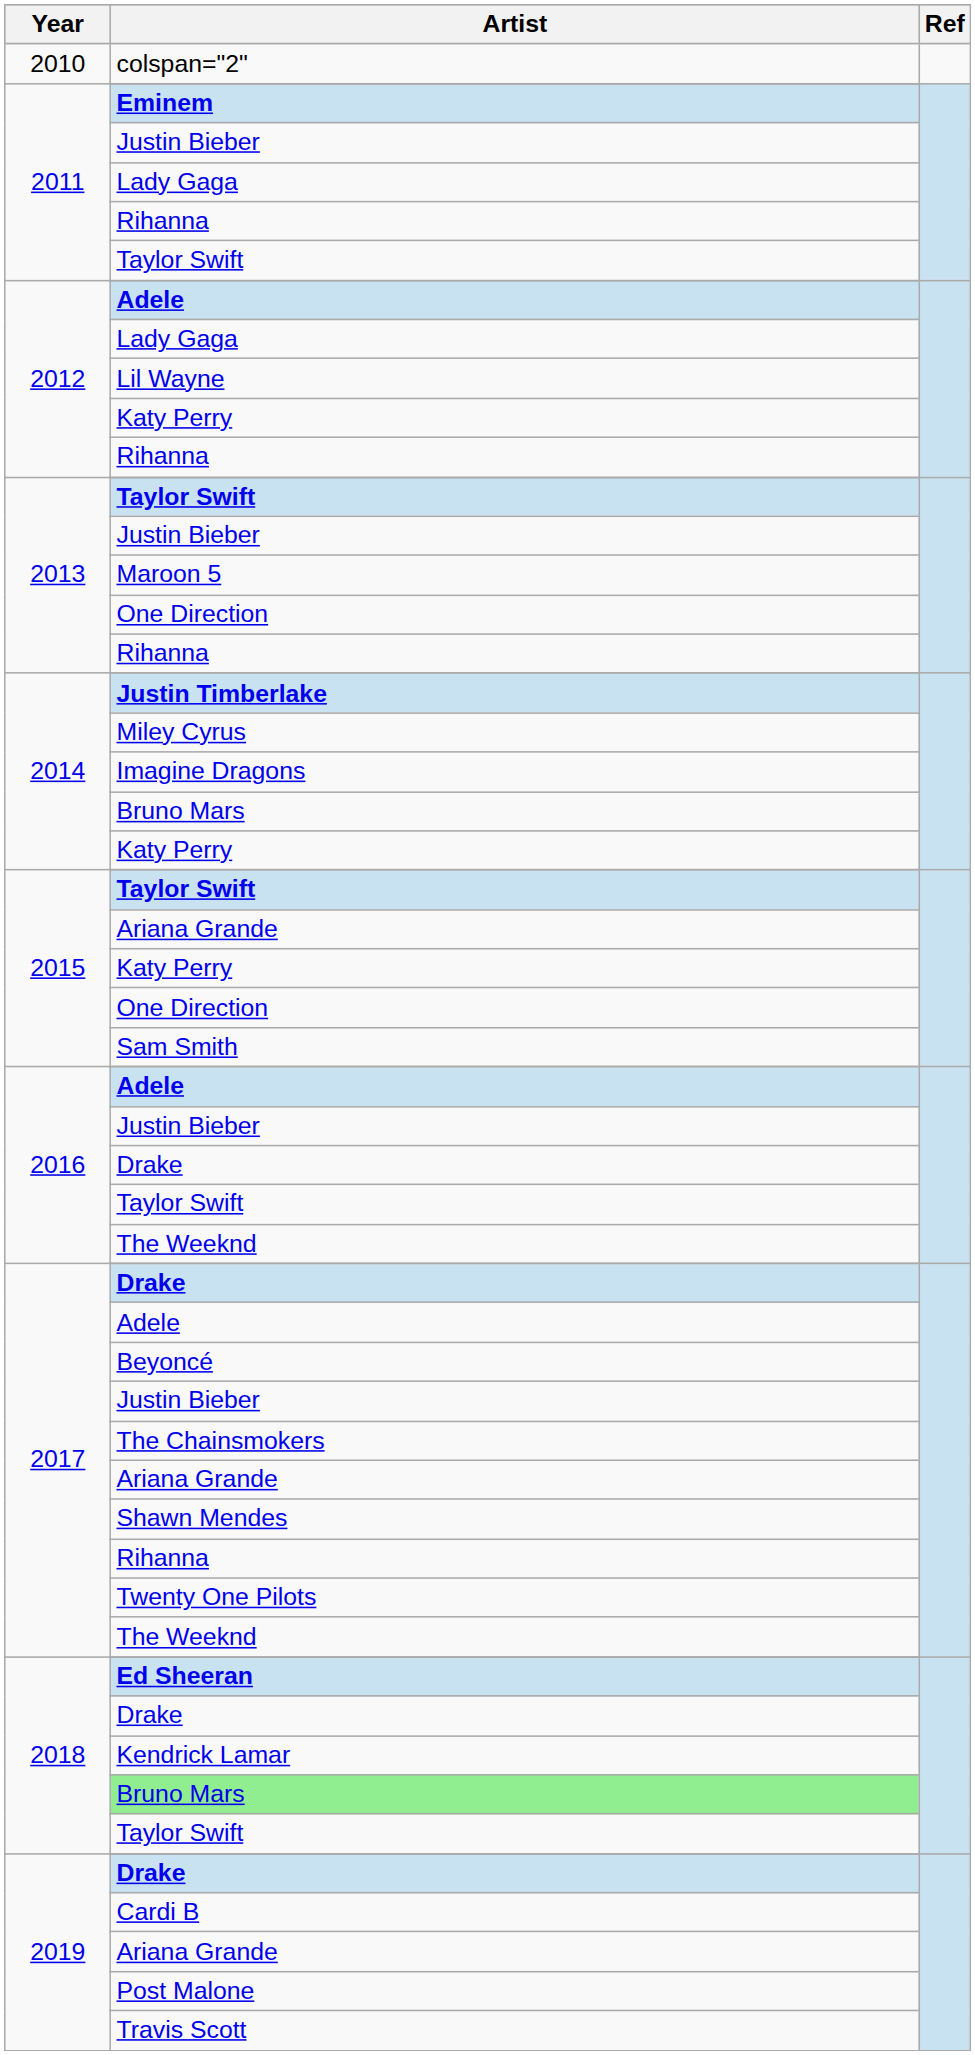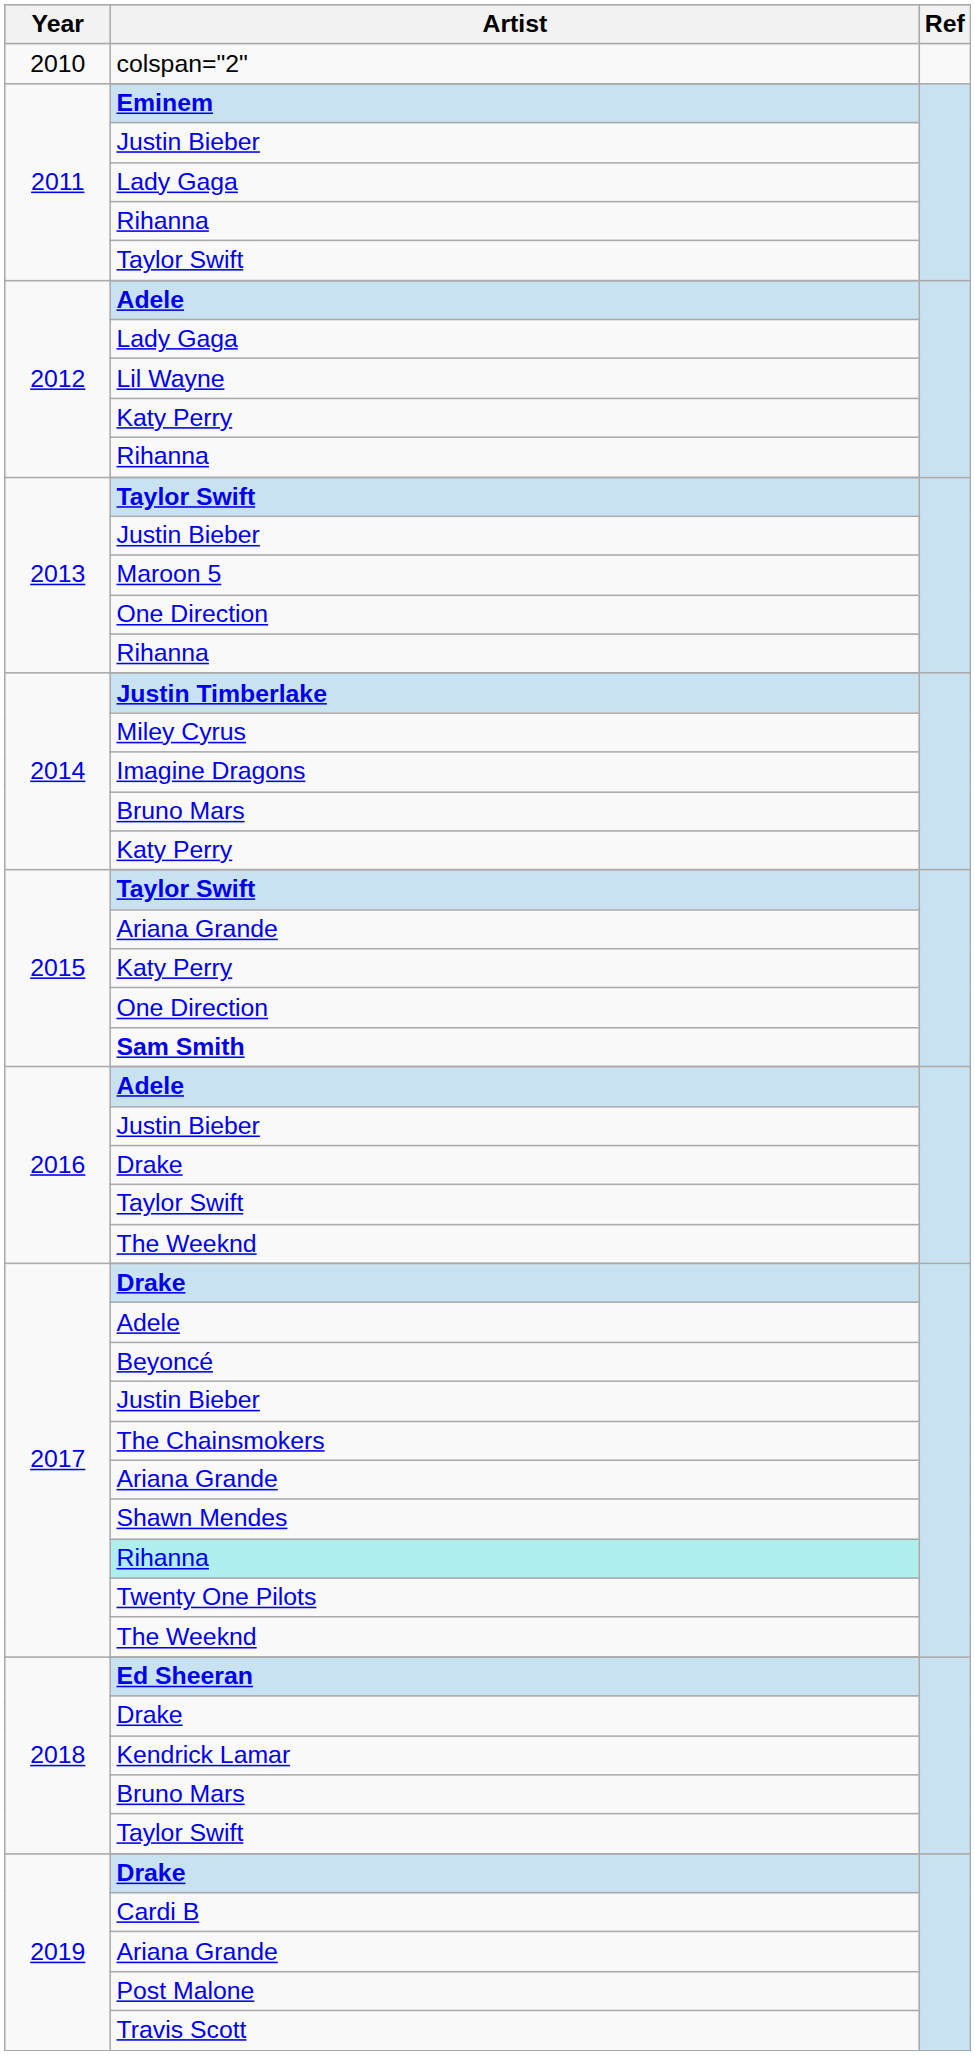(177, 1046) normal -> (181, 1046) bold
(163, 1558) no background -> (163, 1558) paleturquoise background
(181, 1794) lightgreen background -> (181, 1794) no background
